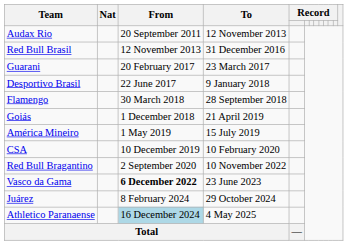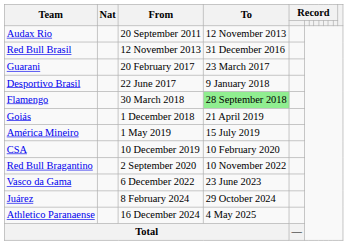(246, 100) no background -> (246, 100) lightgreen background
(159, 182) bold -> (158, 182) normal
(160, 215) lightblue background -> (160, 215) no background
